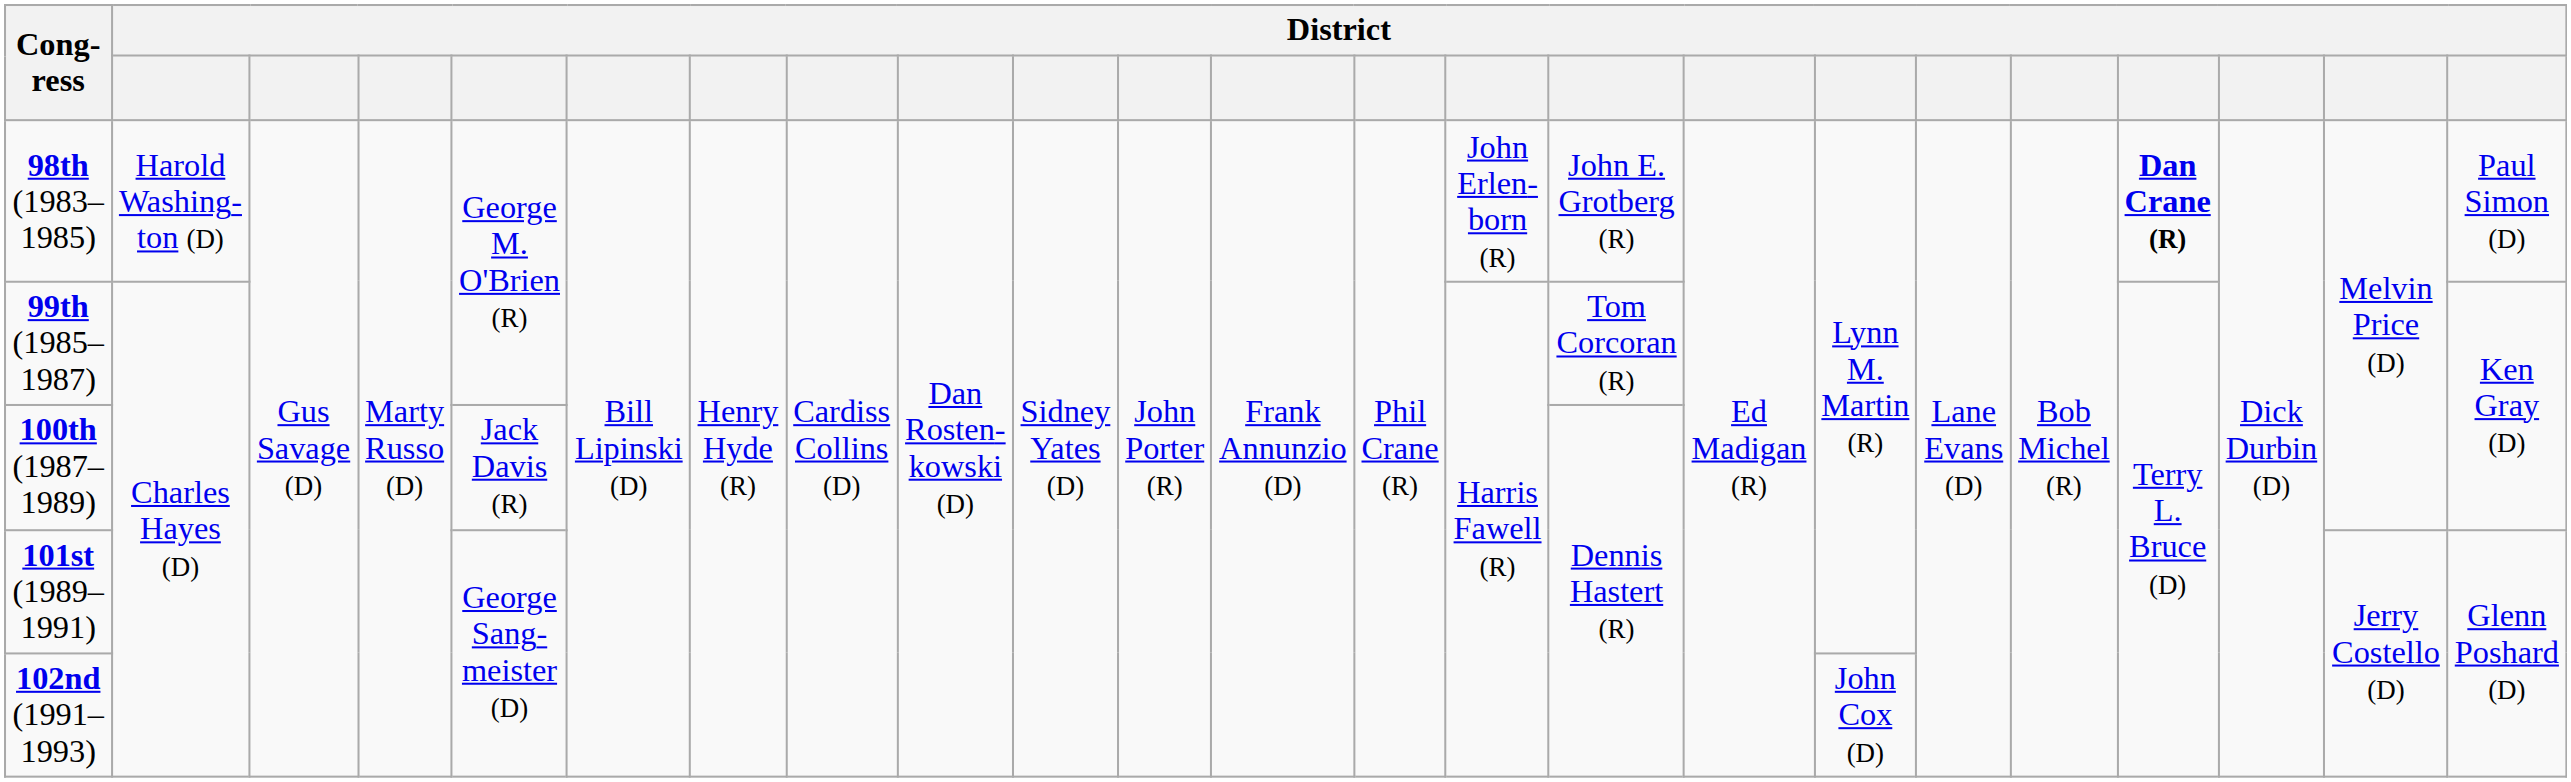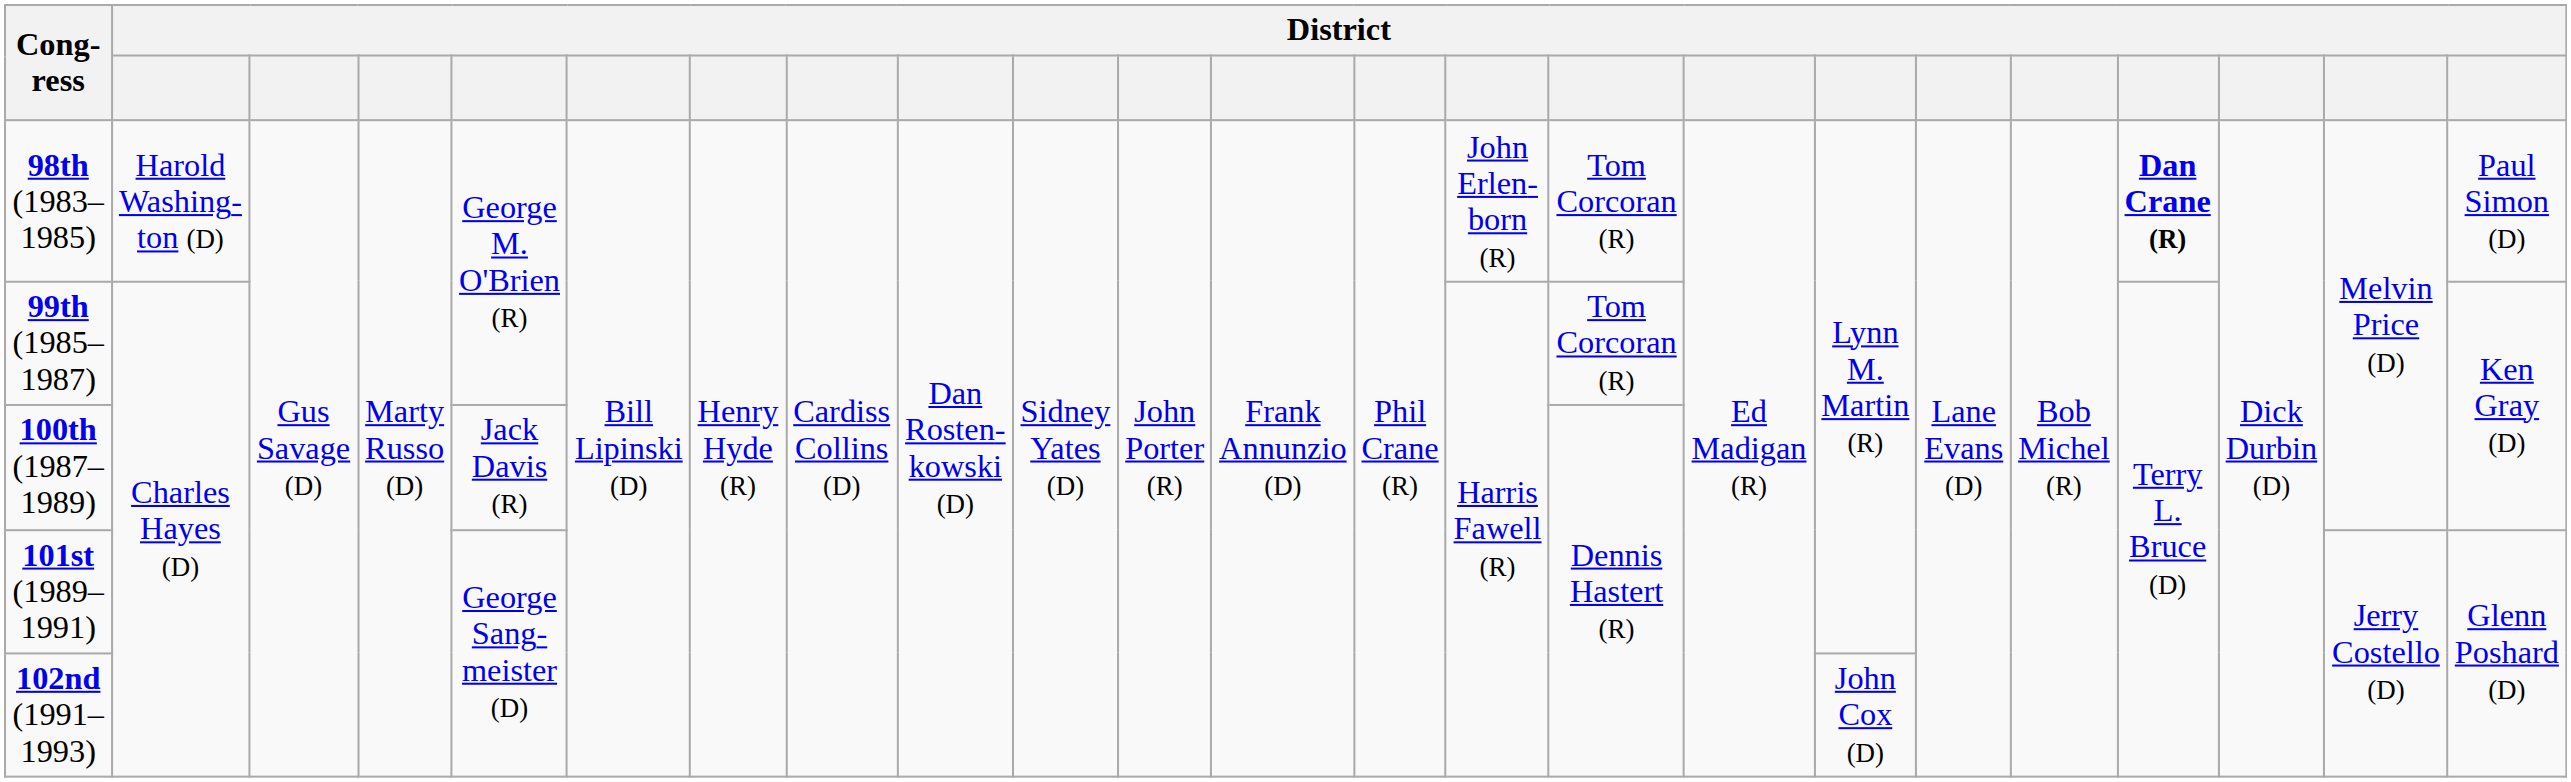(1617, 200) John E. Grotberg (R) -> (1617, 200) Tom Corcoran (R)
